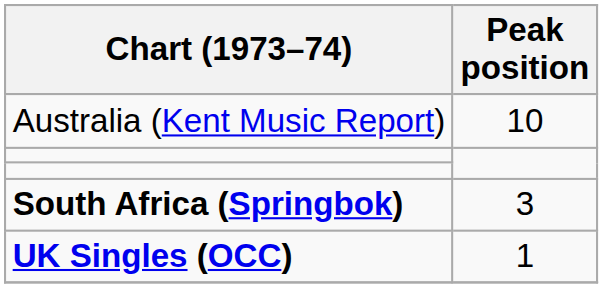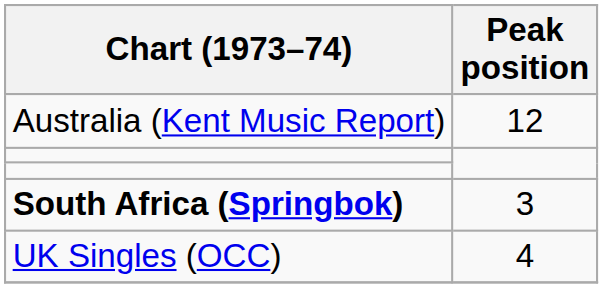(525, 120) 10 -> (525, 120) 12
(153, 256) bold -> (147, 256) normal
(525, 256) 1 -> (525, 256) 4
